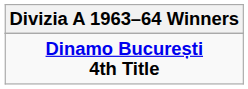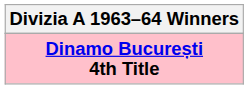(124, 58) no background -> (124, 58) pink background
